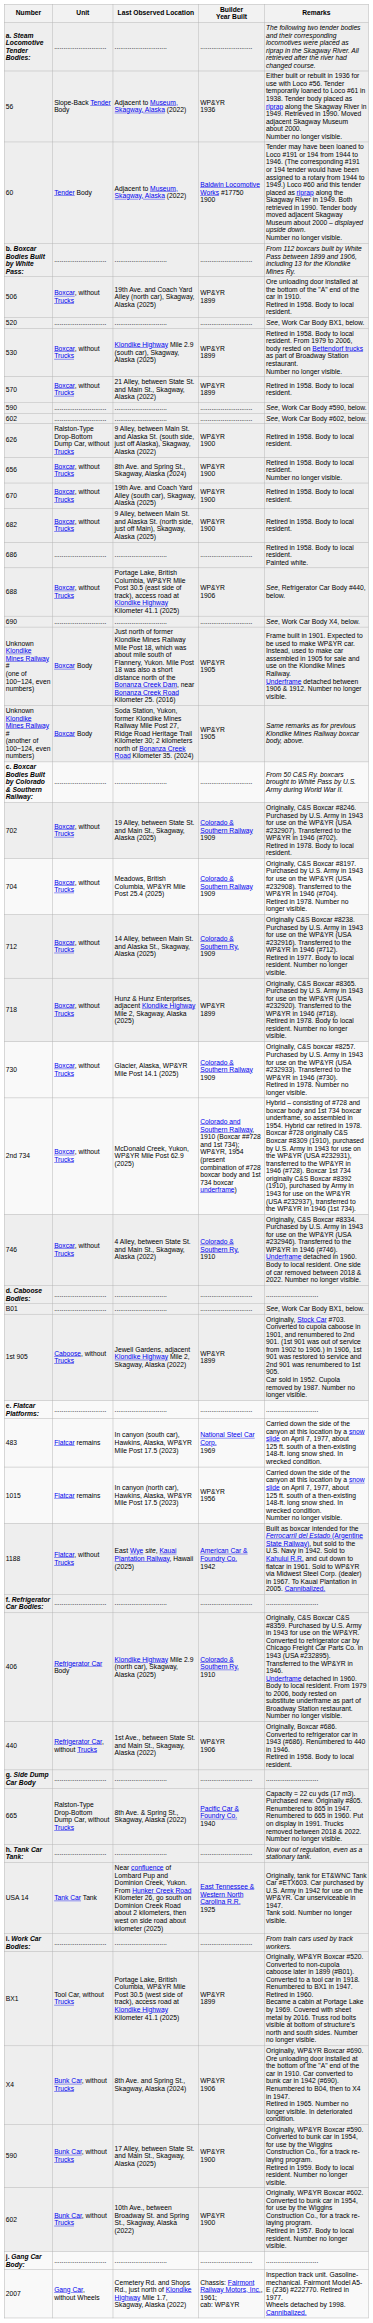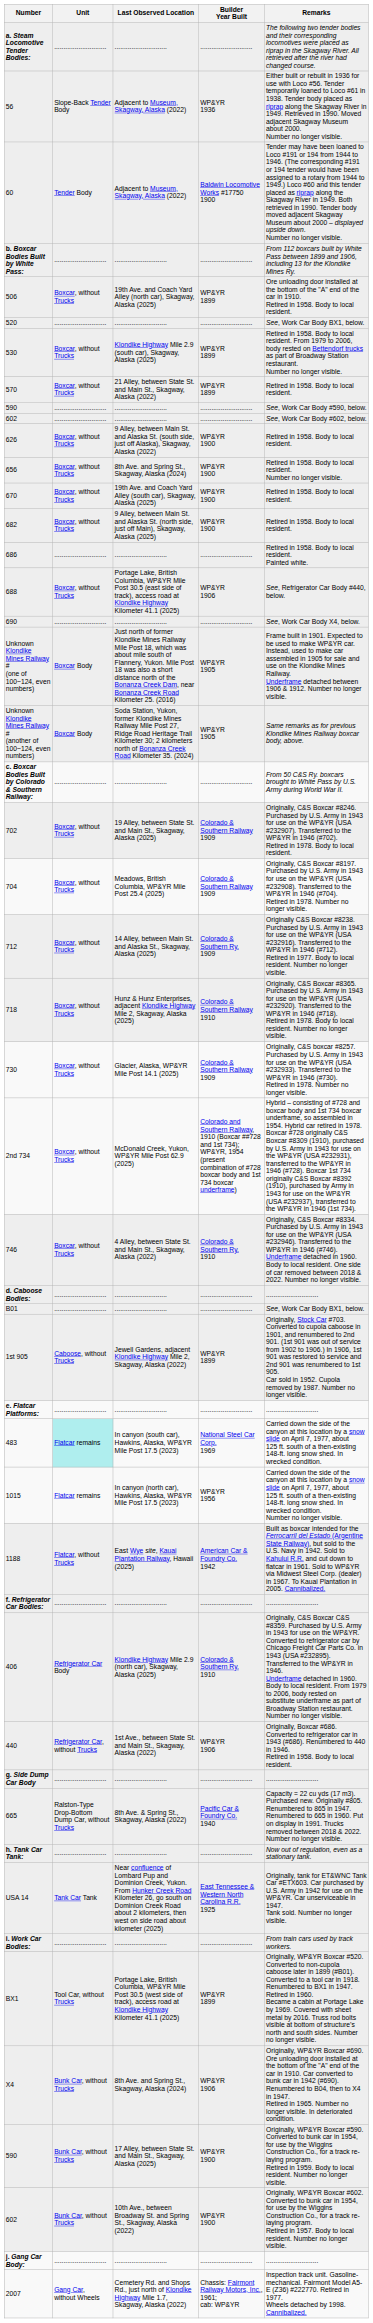(82, 440) Ralston-Type Drop-Bottom Dump Car, without Trucks -> (77, 440) Boxcar, without Trucks
(212, 1010) WP&YR 1899 -> (227, 1010) Colorado & Southern Railway 1910
(77, 1443) no background -> (77, 1443) paleturquoise background
